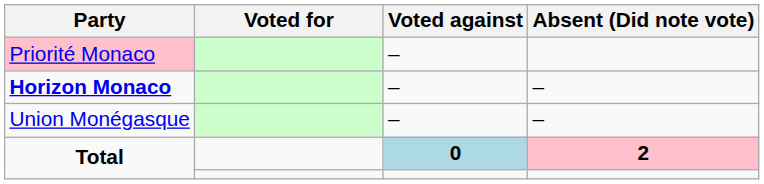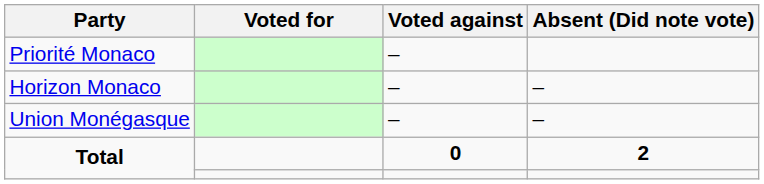(82, 53) pink background -> (82, 53) no background
(90, 86) bold -> (85, 86) normal
(455, 152) lightblue background -> (455, 152) no background
(643, 152) pink background -> (643, 152) no background
